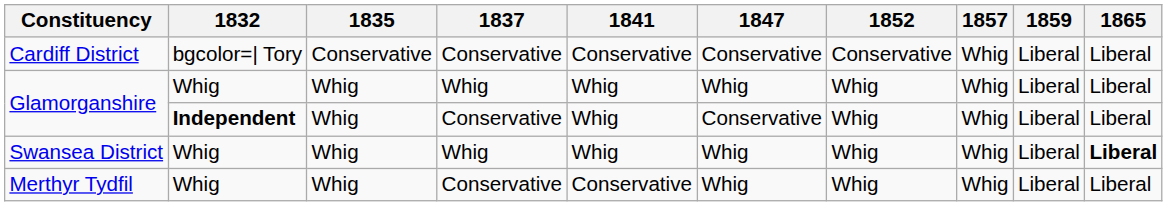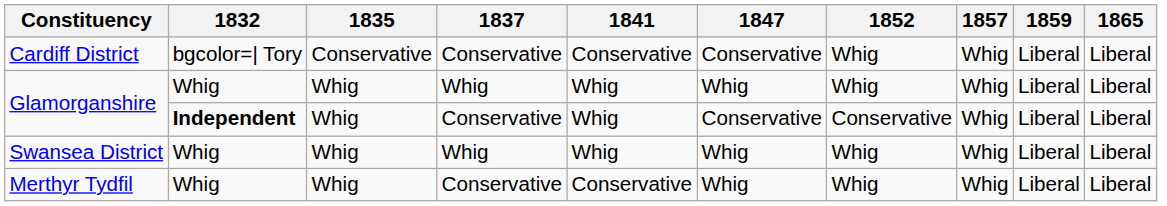(892, 53) Conservative -> (855, 53) Whig
(855, 119) Whig -> (892, 119) Conservative
(1123, 151) bold -> (1120, 151) normal
